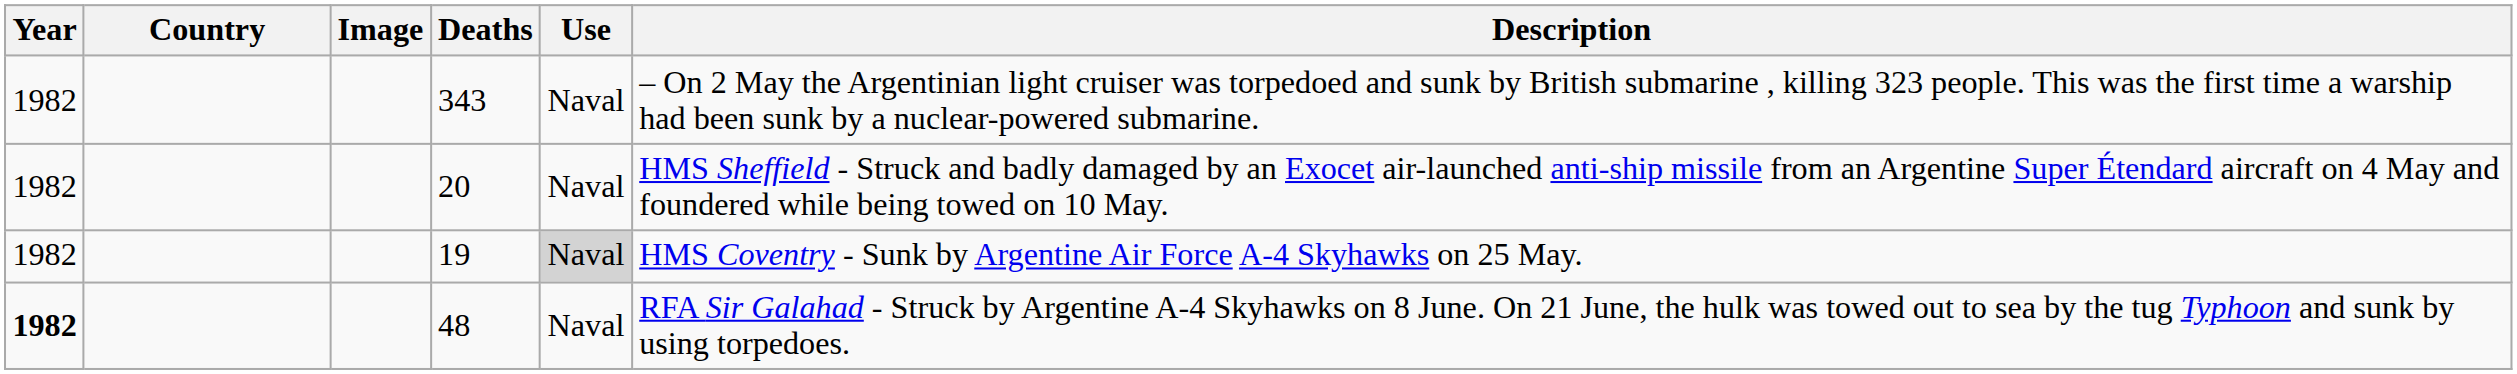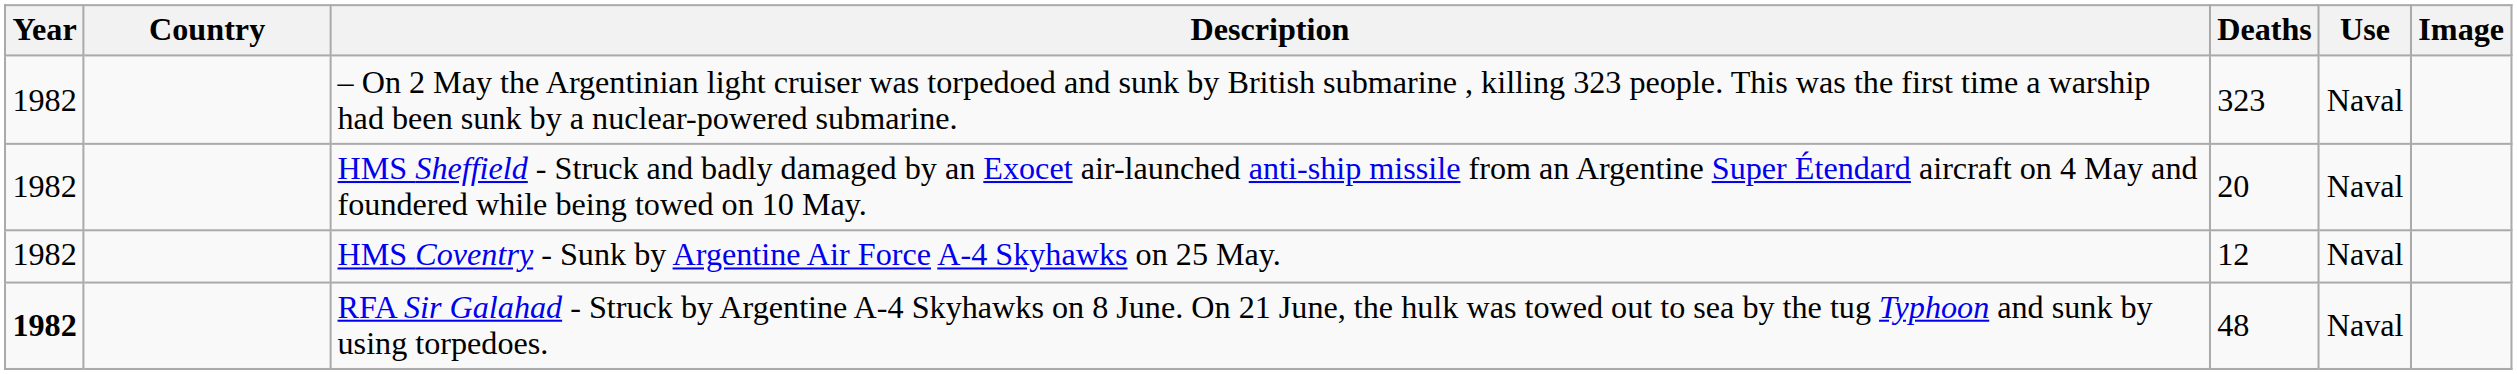columns swapped: (1572, 30) <-> (380, 30)
(462, 99) 343 -> (2241, 99) 323
(454, 255) 19 -> (2233, 255) 12
(586, 255) lightgrey background -> (2365, 255) no background
